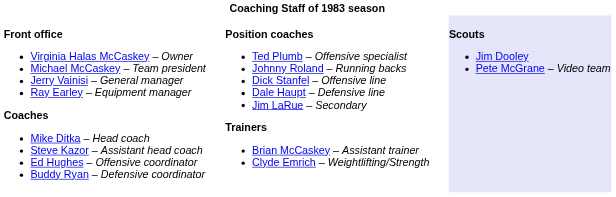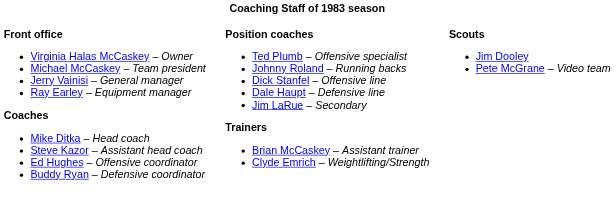(530, 52) lavender background -> (530, 52) no background
